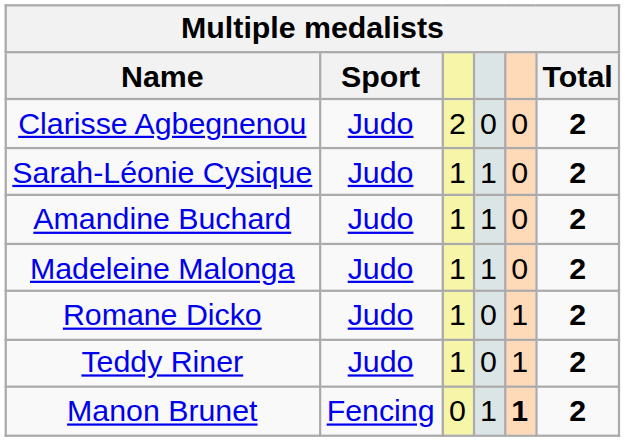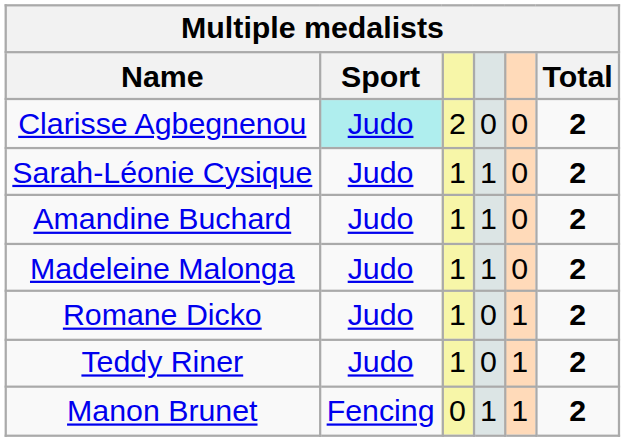(381, 124) no background -> (381, 124) paleturquoise background
(520, 411) bold -> (520, 411) normal
